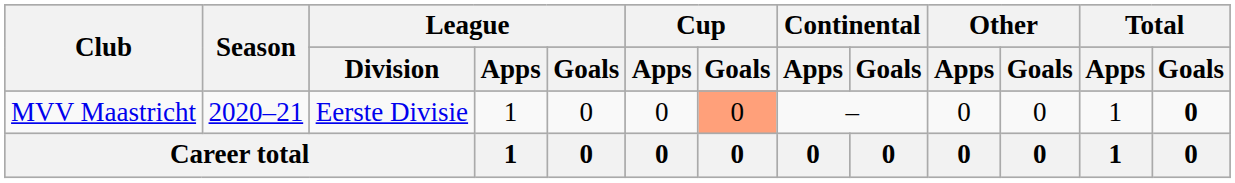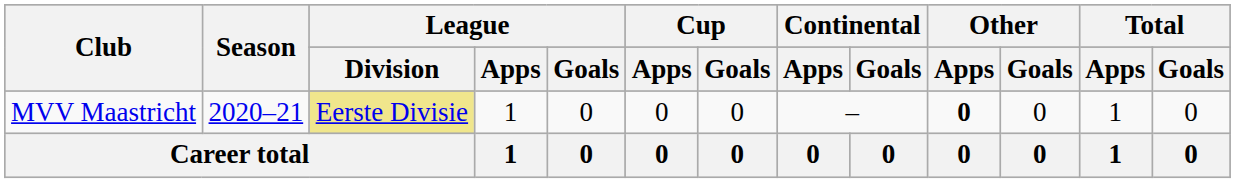(392, 111) no background -> (392, 111) khaki background
(737, 111) lightsalmon background -> (737, 111) no background
(964, 111) normal -> (964, 111) bold
(1191, 111) bold -> (1191, 111) normal
